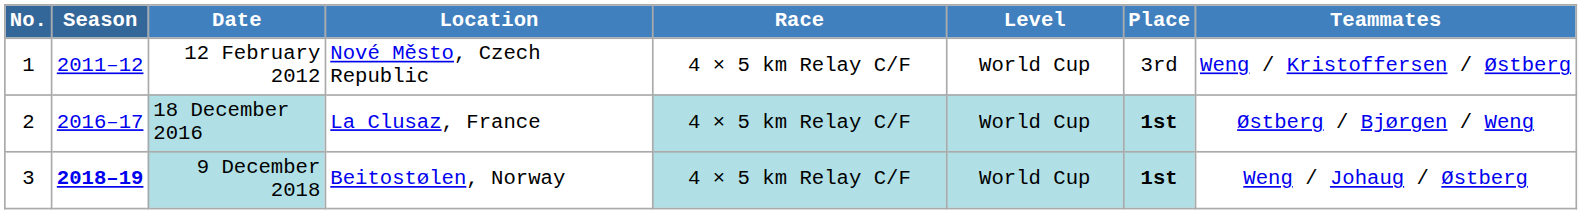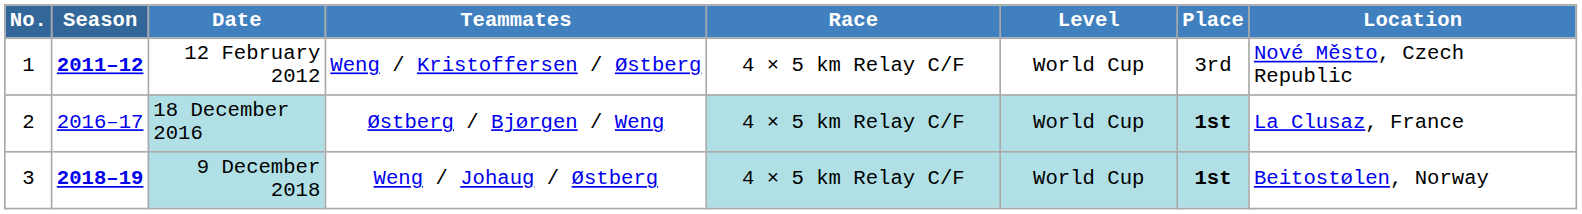columns swapped: (489, 22) <-> (1386, 22)
(100, 67) normal -> (100, 67) bold
